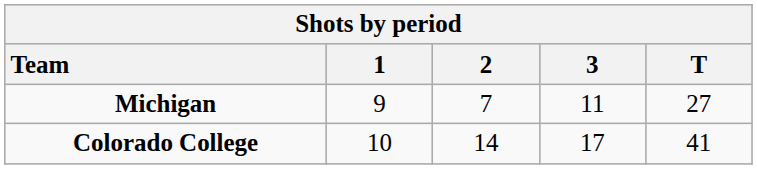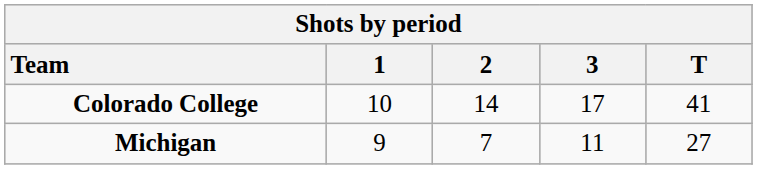rows swapped: (166, 103) <-> (166, 143)
